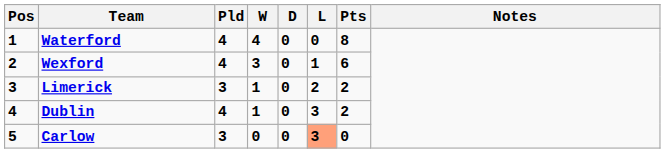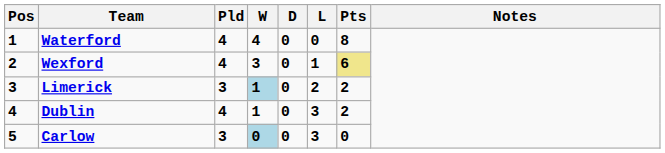(345, 64) no background -> (345, 64) khaki background
(256, 88) no background -> (256, 88) lightblue background
(256, 136) no background -> (256, 136) lightblue background
(315, 136) lightsalmon background -> (315, 136) no background
